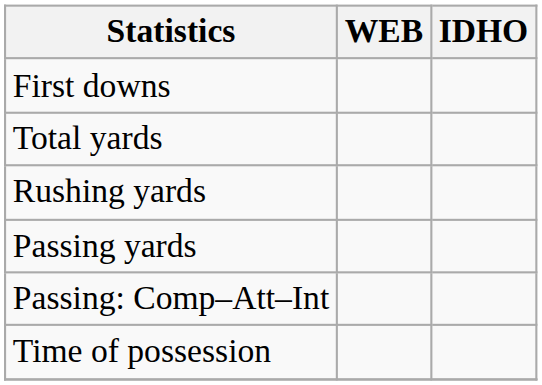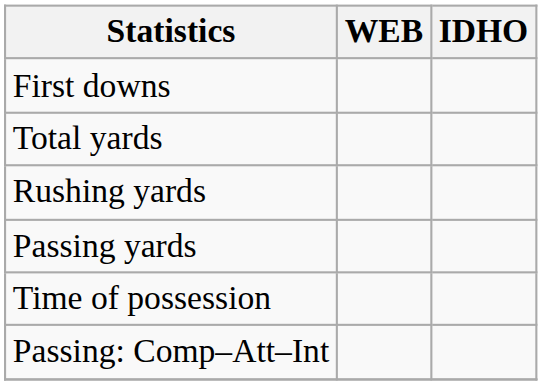rows swapped: (171, 298) <-> (142, 351)
